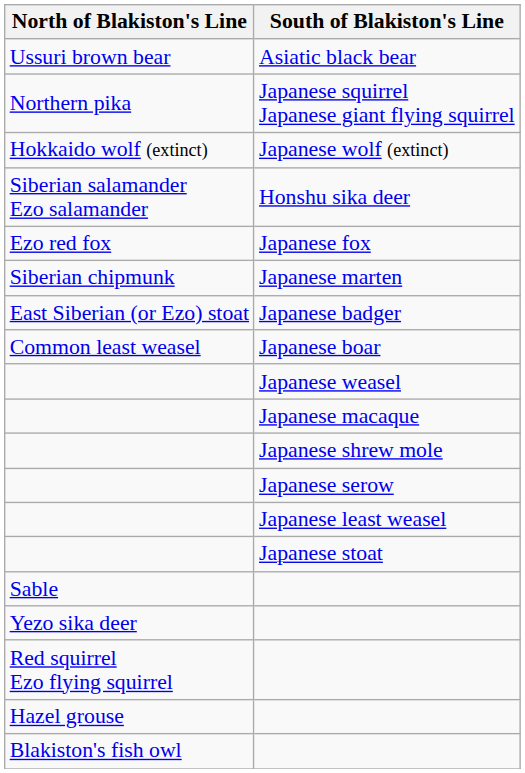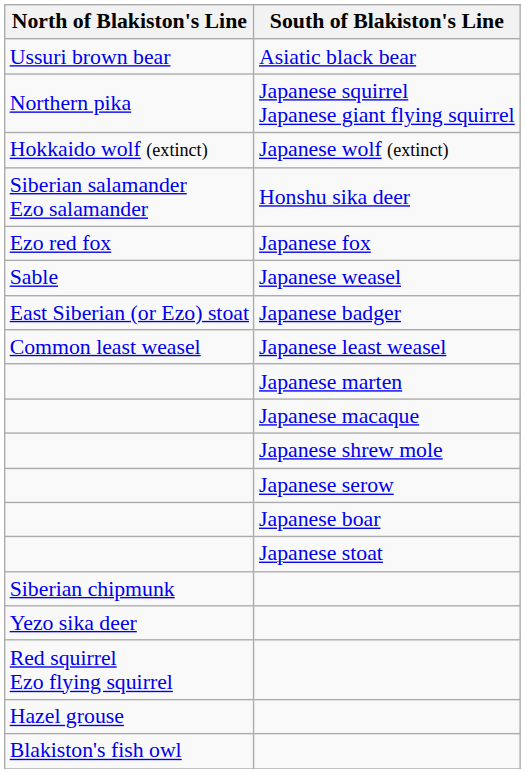(92, 277) Siberian chipmunk -> (34, 277) Sable
(331, 277) Japanese marten -> (330, 277) Japanese weasel
(320, 346) Japanese boar -> (353, 346) Japanese least weasel
(330, 381) Japanese weasel -> (331, 381) Japanese marten
(353, 519) Japanese least weasel -> (320, 519) Japanese boar
(34, 588) Sable -> (92, 588) Siberian chipmunk
